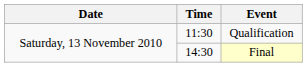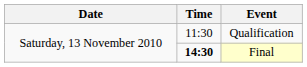(199, 52) normal -> (199, 52) bold
